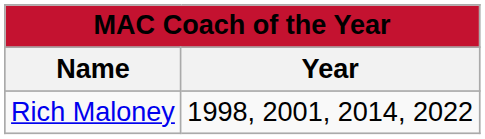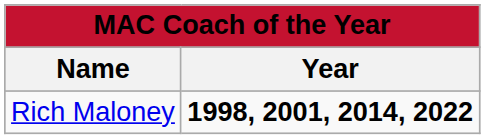(330, 111) normal -> (330, 111) bold
